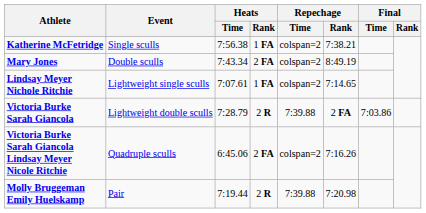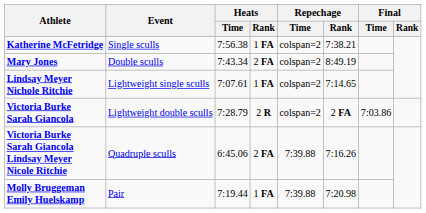(300, 113) 7:39.88 -> (300, 113) colspan=2
(300, 153) colspan=2 -> (300, 153) 7:39.88
(264, 194) 2 R -> (264, 194) 1 FA
